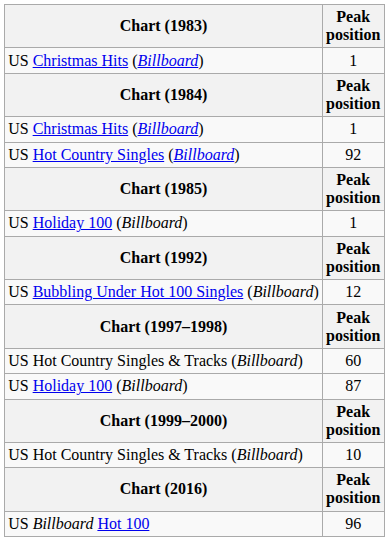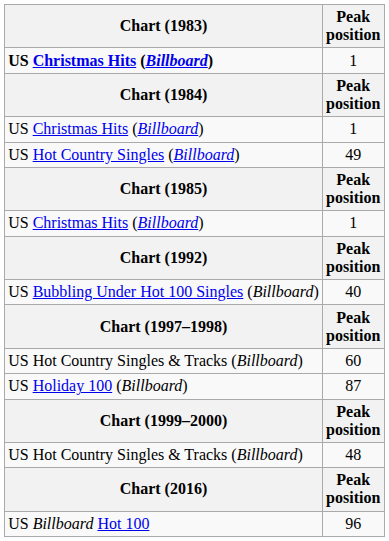(106, 60) normal -> (111, 60) bold
(353, 154) 92 -> (353, 154) 49
(98, 223) US Holiday 100 (Billboard) -> (106, 223) US Christmas Hits (Billboard)
(353, 292) 12 -> (353, 292) 40
(353, 455) 10 -> (353, 455) 48
